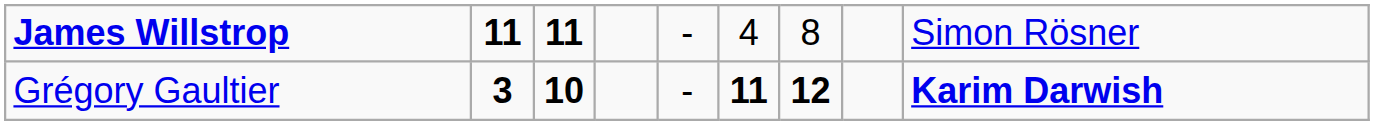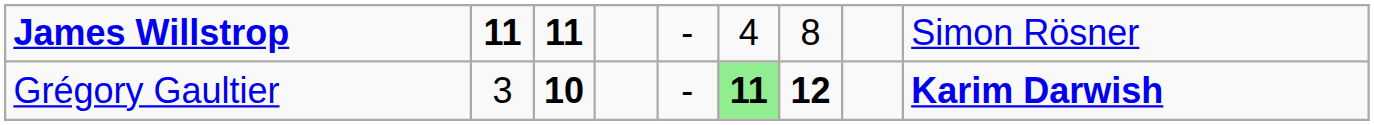(503, 90) bold -> (503, 90) normal
(749, 90) no background -> (749, 90) lightgreen background
